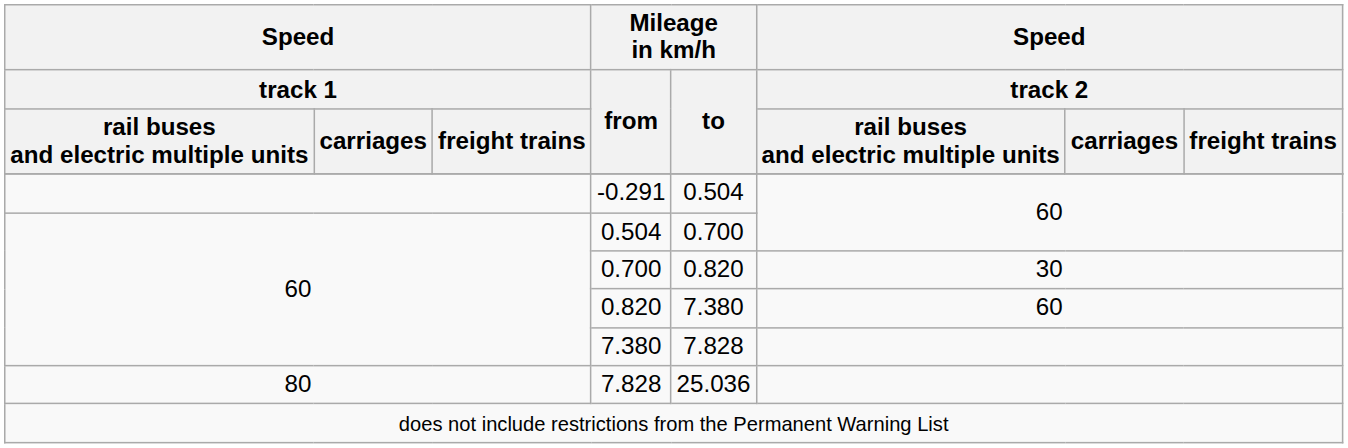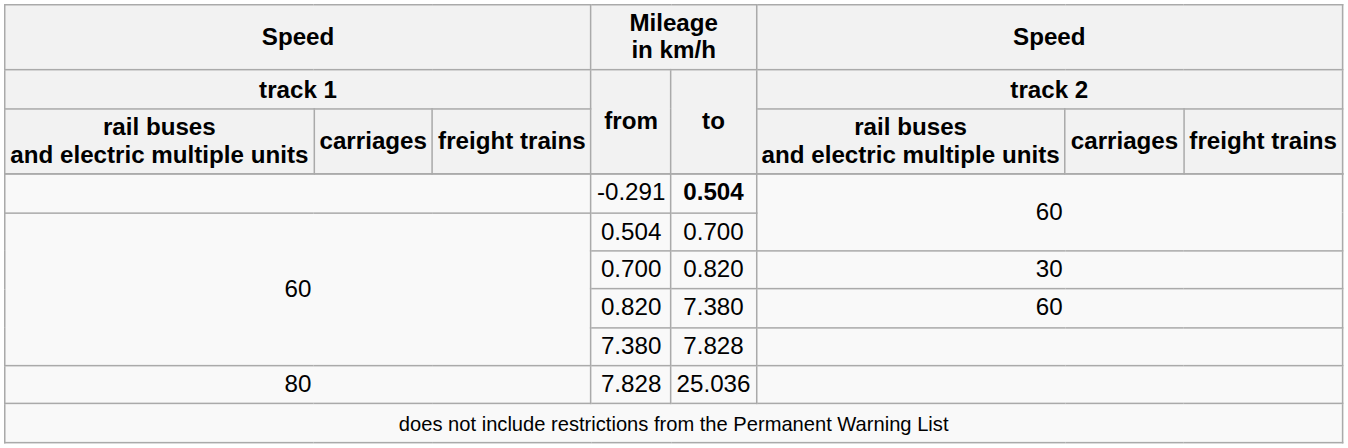(713, 192) normal -> (713, 192) bold
